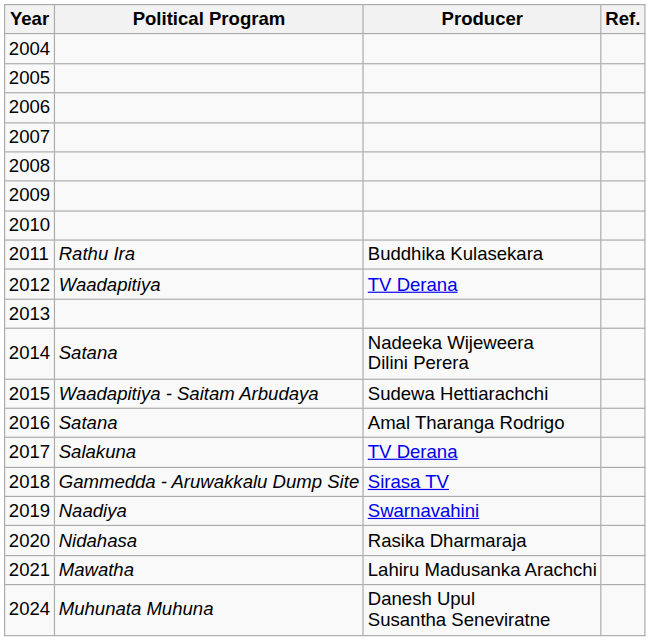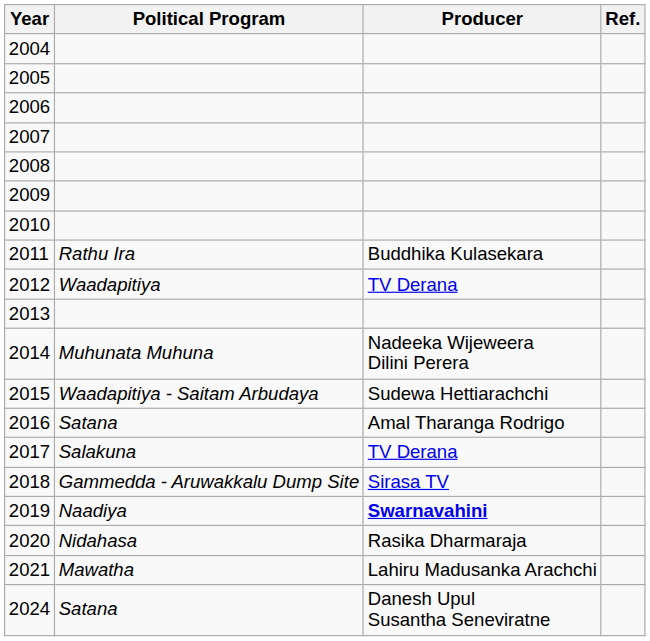(88, 353) Satana -> (136, 353) Muhunata Muhuna
(423, 511) normal -> (428, 511) bold
(136, 609) Muhunata Muhuna -> (88, 609) Satana
